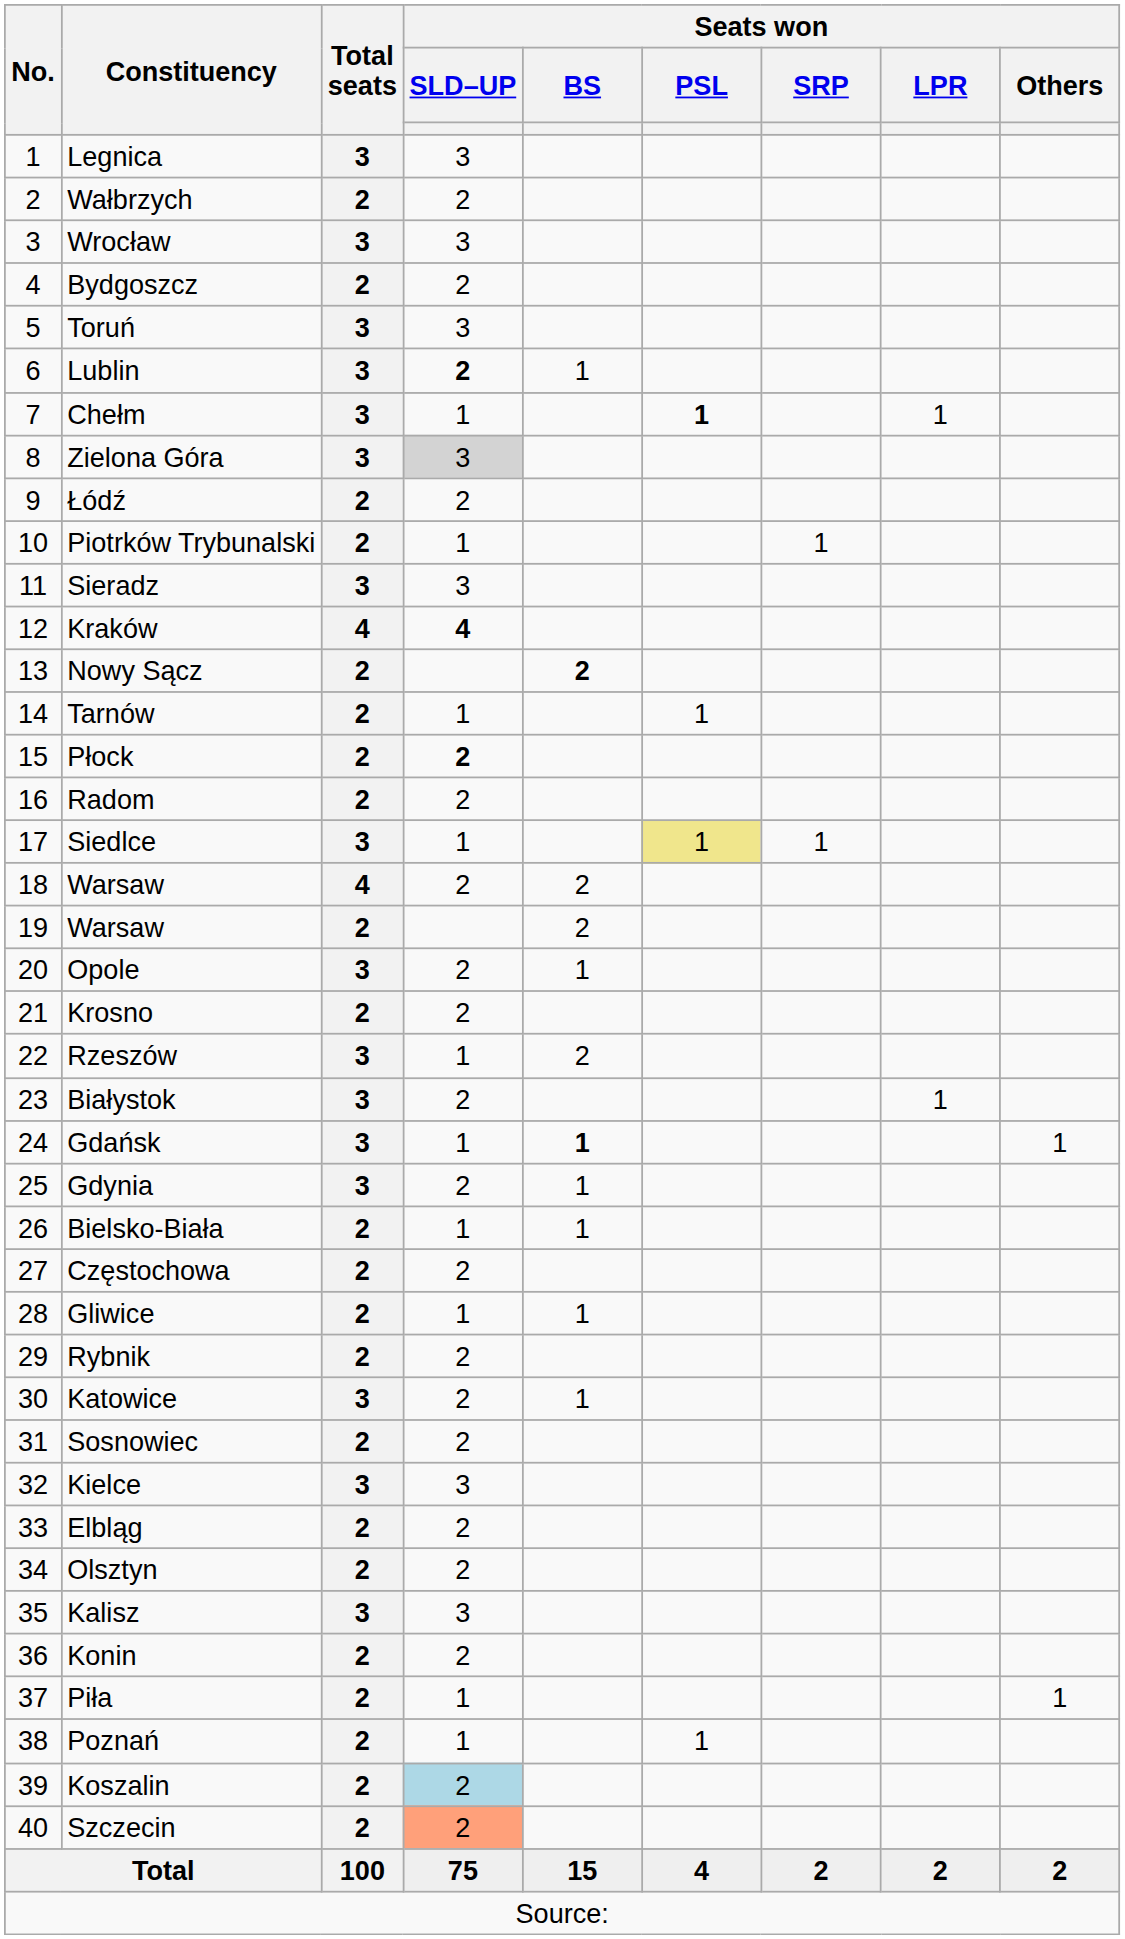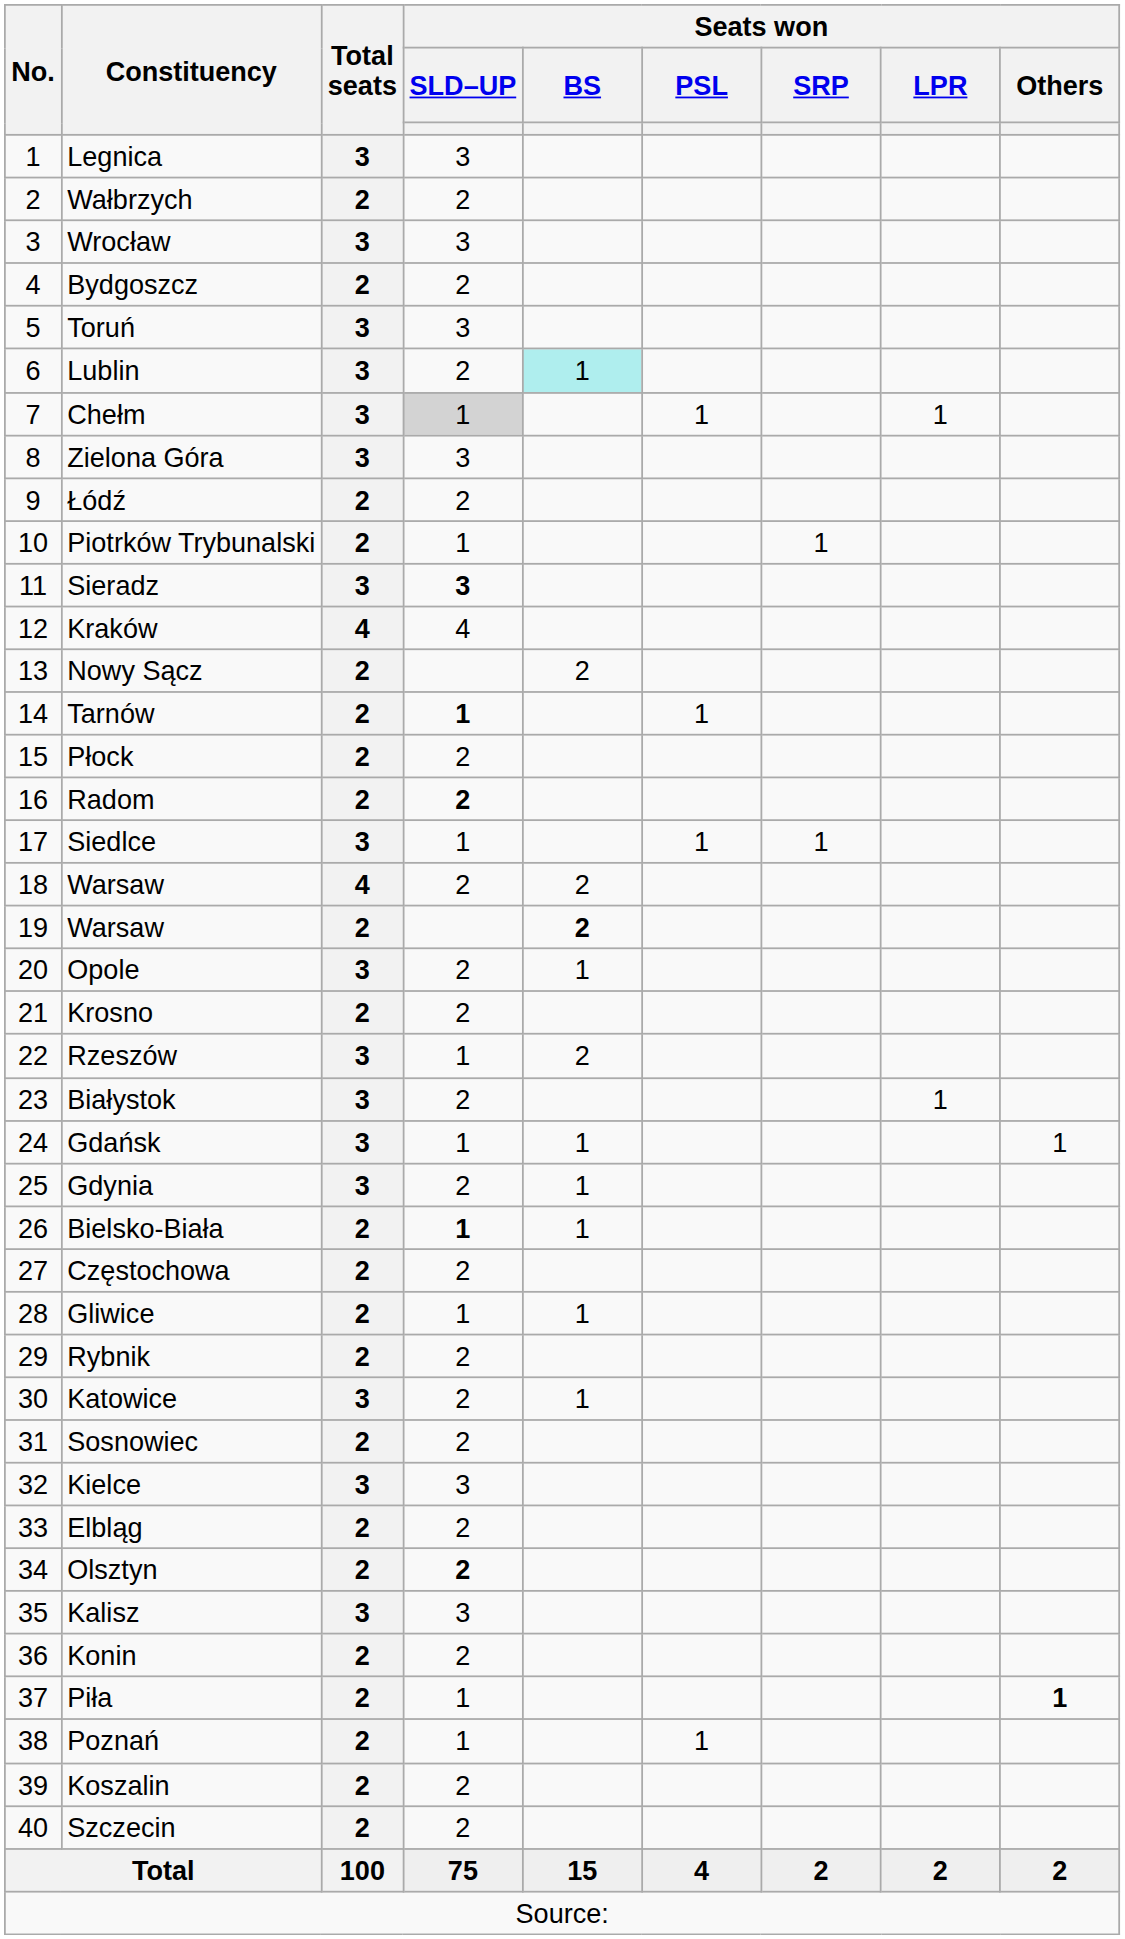(463, 371) bold -> (463, 371) normal
(582, 371) no background -> (582, 371) paleturquoise background
(463, 414) no background -> (463, 414) lightgrey background
(702, 414) bold -> (702, 414) normal
(463, 456) lightgrey background -> (463, 456) no background
(463, 585) normal -> (463, 585) bold
(463, 628) bold -> (463, 628) normal
(582, 671) bold -> (582, 671) normal
(463, 713) normal -> (463, 713) bold
(463, 756) bold -> (463, 756) normal
(463, 799) normal -> (463, 799) bold
(702, 842) khaki background -> (702, 842) no background
(582, 928) normal -> (582, 928) bold
(582, 1142) bold -> (582, 1142) normal
(463, 1227) normal -> (463, 1227) bold
(463, 1570) normal -> (463, 1570) bold
(1060, 1699) normal -> (1060, 1699) bold
(463, 1784) lightblue background -> (463, 1784) no background
(463, 1827) lightsalmon background -> (463, 1827) no background
